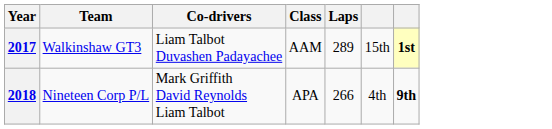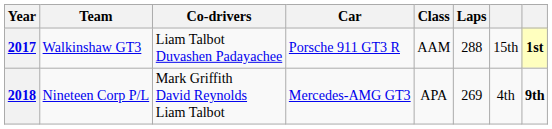+ column: (350, 16)
(343, 48) 289 -> (472, 48) 288
(343, 96) 266 -> (472, 96) 269
